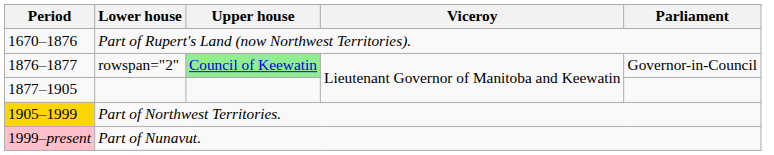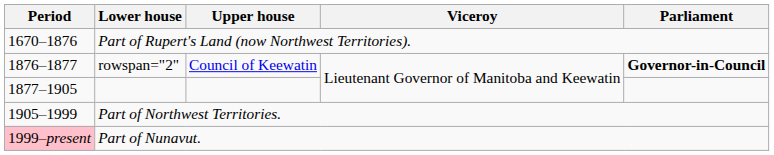(253, 65) lightgreen background -> (253, 65) no background
(692, 65) normal -> (696, 65) bold
(43, 114) gold background -> (43, 114) no background
